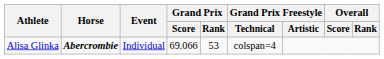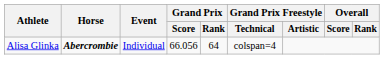(184, 46) 69.066 -> (184, 46) 66.056
(214, 46) 53 -> (214, 46) 64
